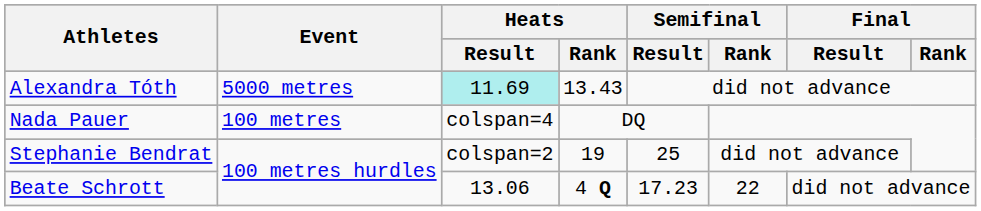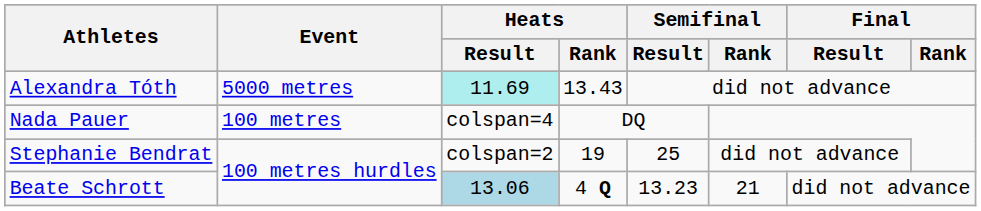(500, 188) no background -> (500, 188) lightblue background
(668, 188) 17.23 -> (668, 188) 13.23
(748, 188) 22 -> (748, 188) 21
